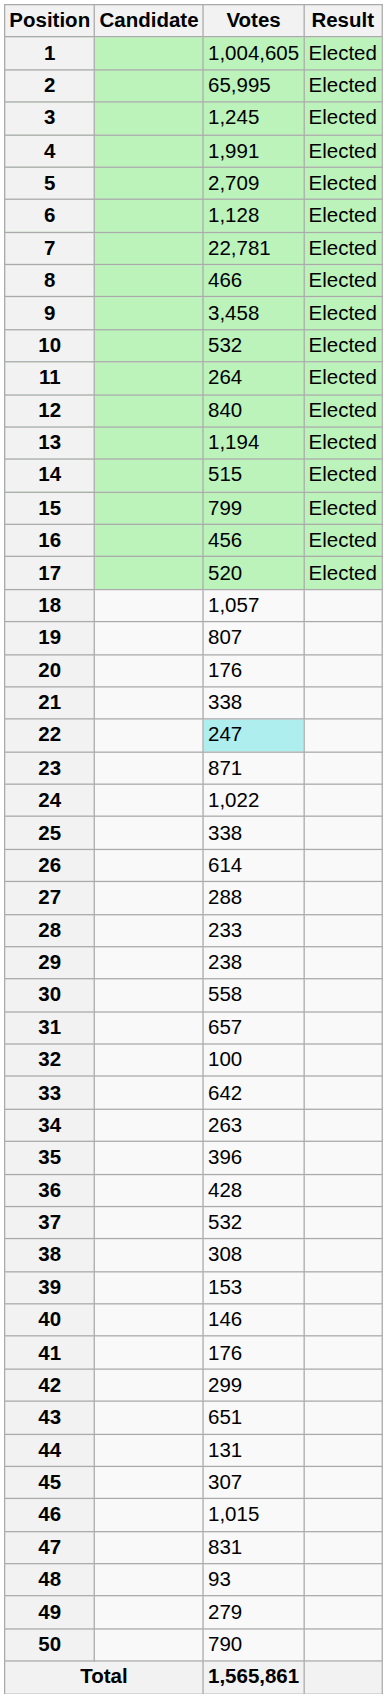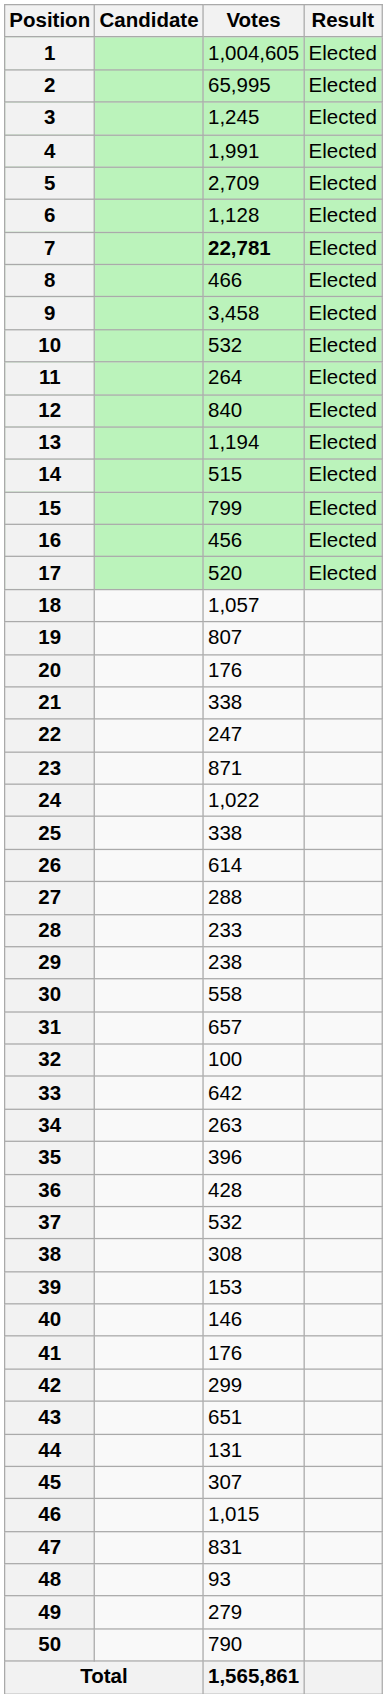(239, 248) normal -> (239, 248) bold
(225, 735) paleturquoise background -> (225, 735) no background
